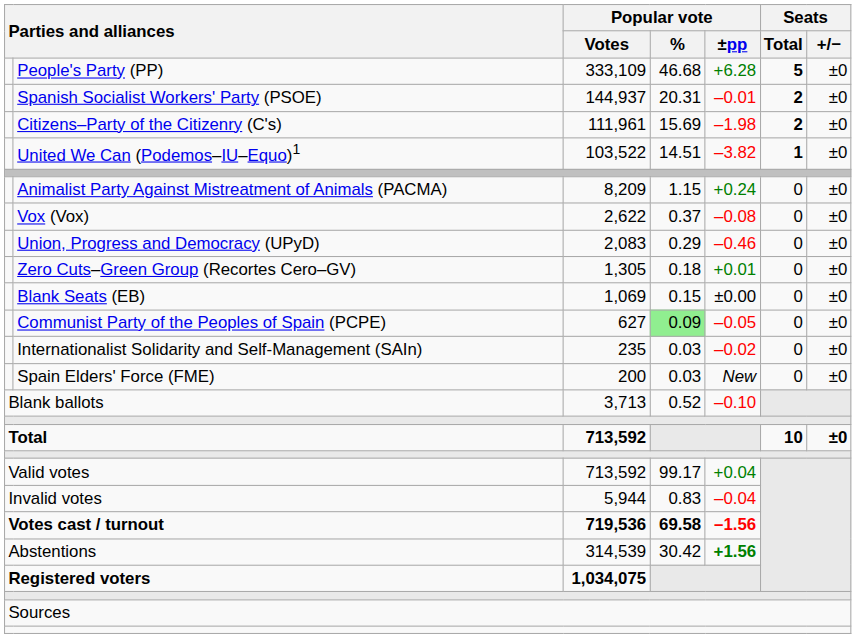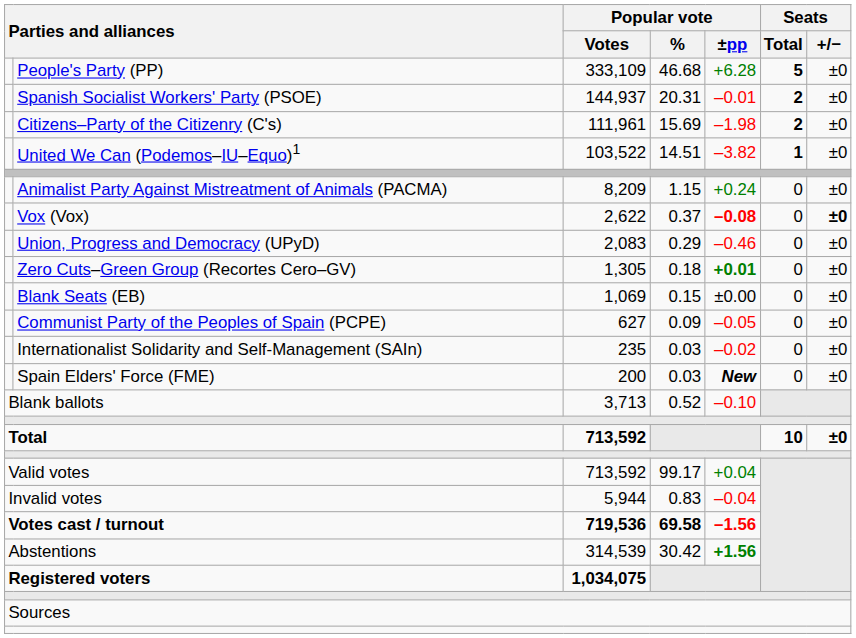(735, 216) normal -> (735, 216) bold
(838, 216) normal -> (838, 216) bold
(735, 269) normal -> (735, 269) bold
(685, 323) lightgreen background -> (685, 323) no background
(739, 376) normal -> (739, 376) bold
